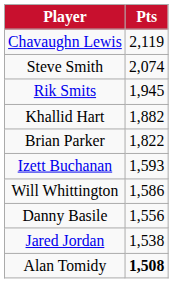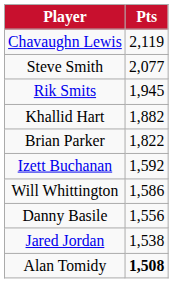(147, 66) 2,074 -> (147, 66) 2,077
(147, 166) 1,593 -> (147, 166) 1,592
